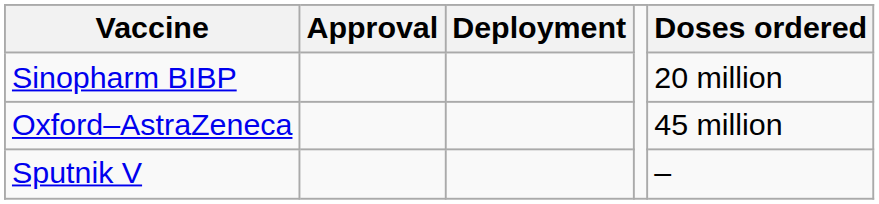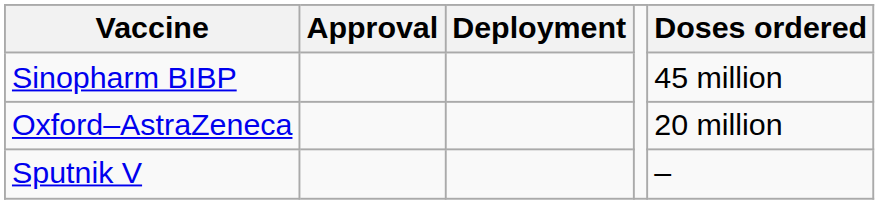(718, 76) 20 million -> (718, 76) 45 million
(718, 125) 45 million -> (718, 125) 20 million
